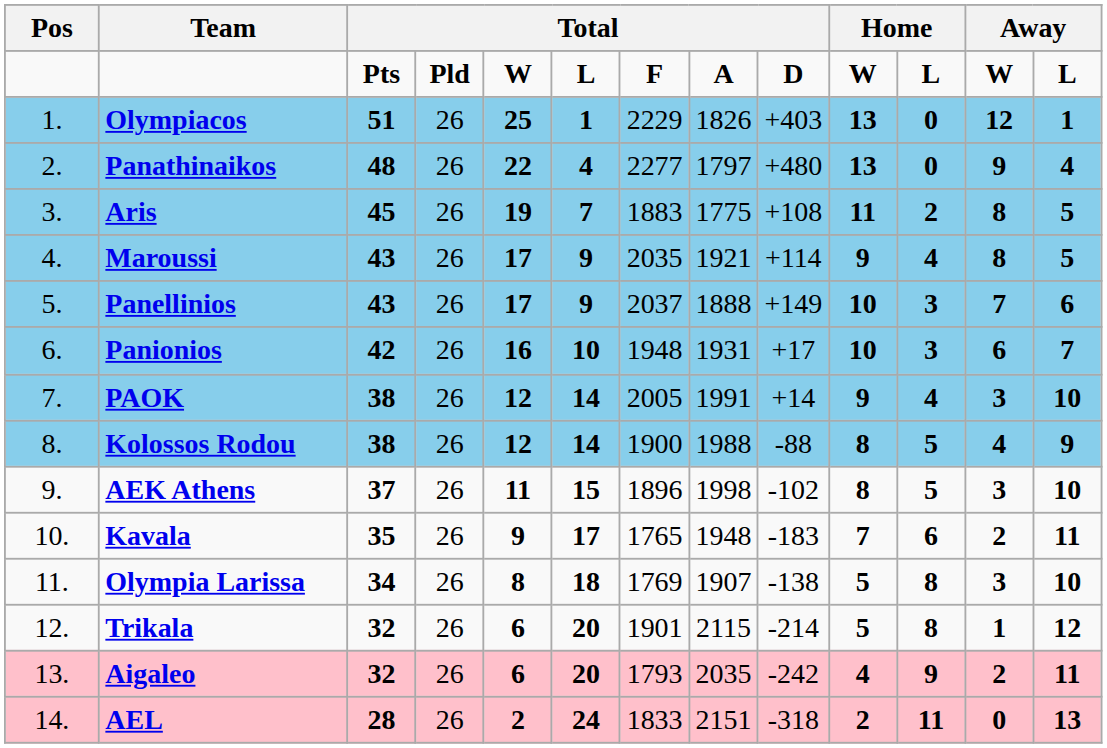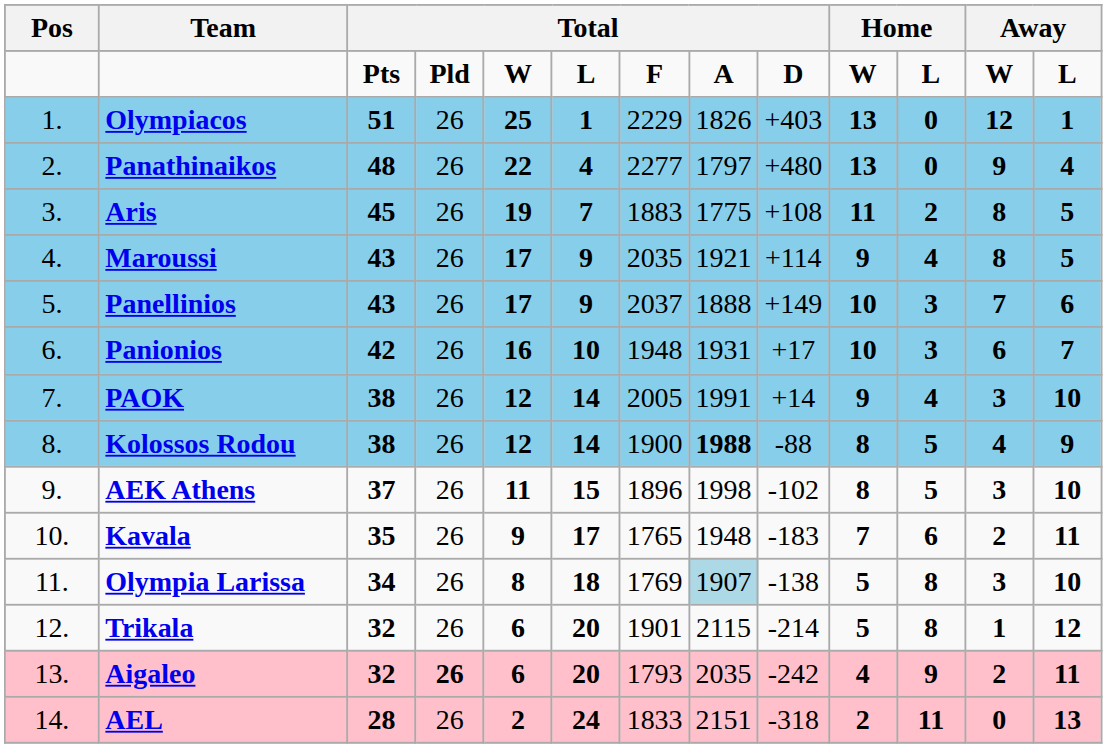(723, 442) normal -> (723, 442) bold
(723, 581) no background -> (723, 581) lightblue background
(450, 673) normal -> (450, 673) bold
